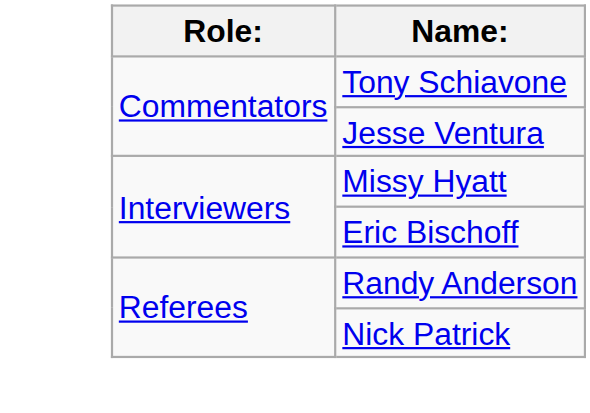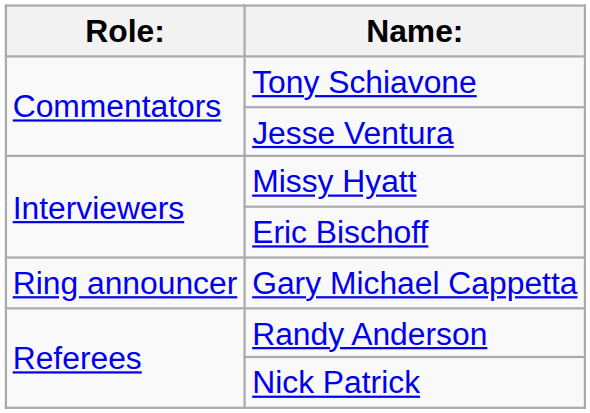+ row: (415, 283)
